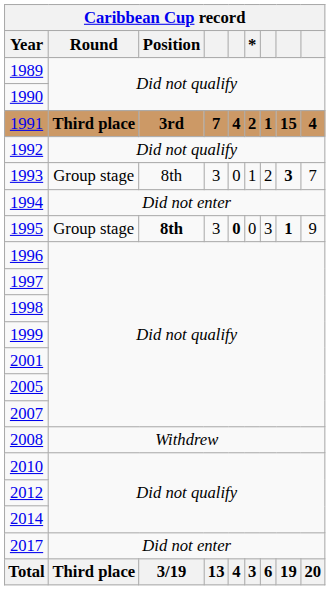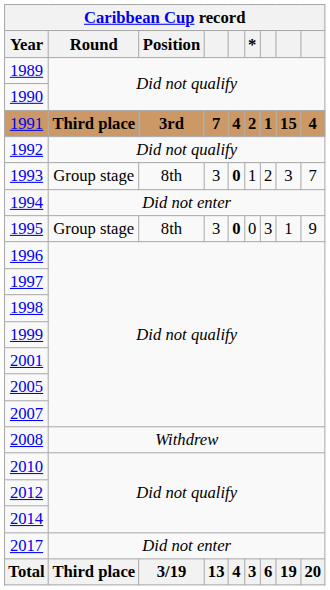(236, 176) normal -> (236, 176) bold
(288, 176) bold -> (288, 176) normal
(171, 228) bold -> (171, 228) normal
(288, 228) bold -> (288, 228) normal
